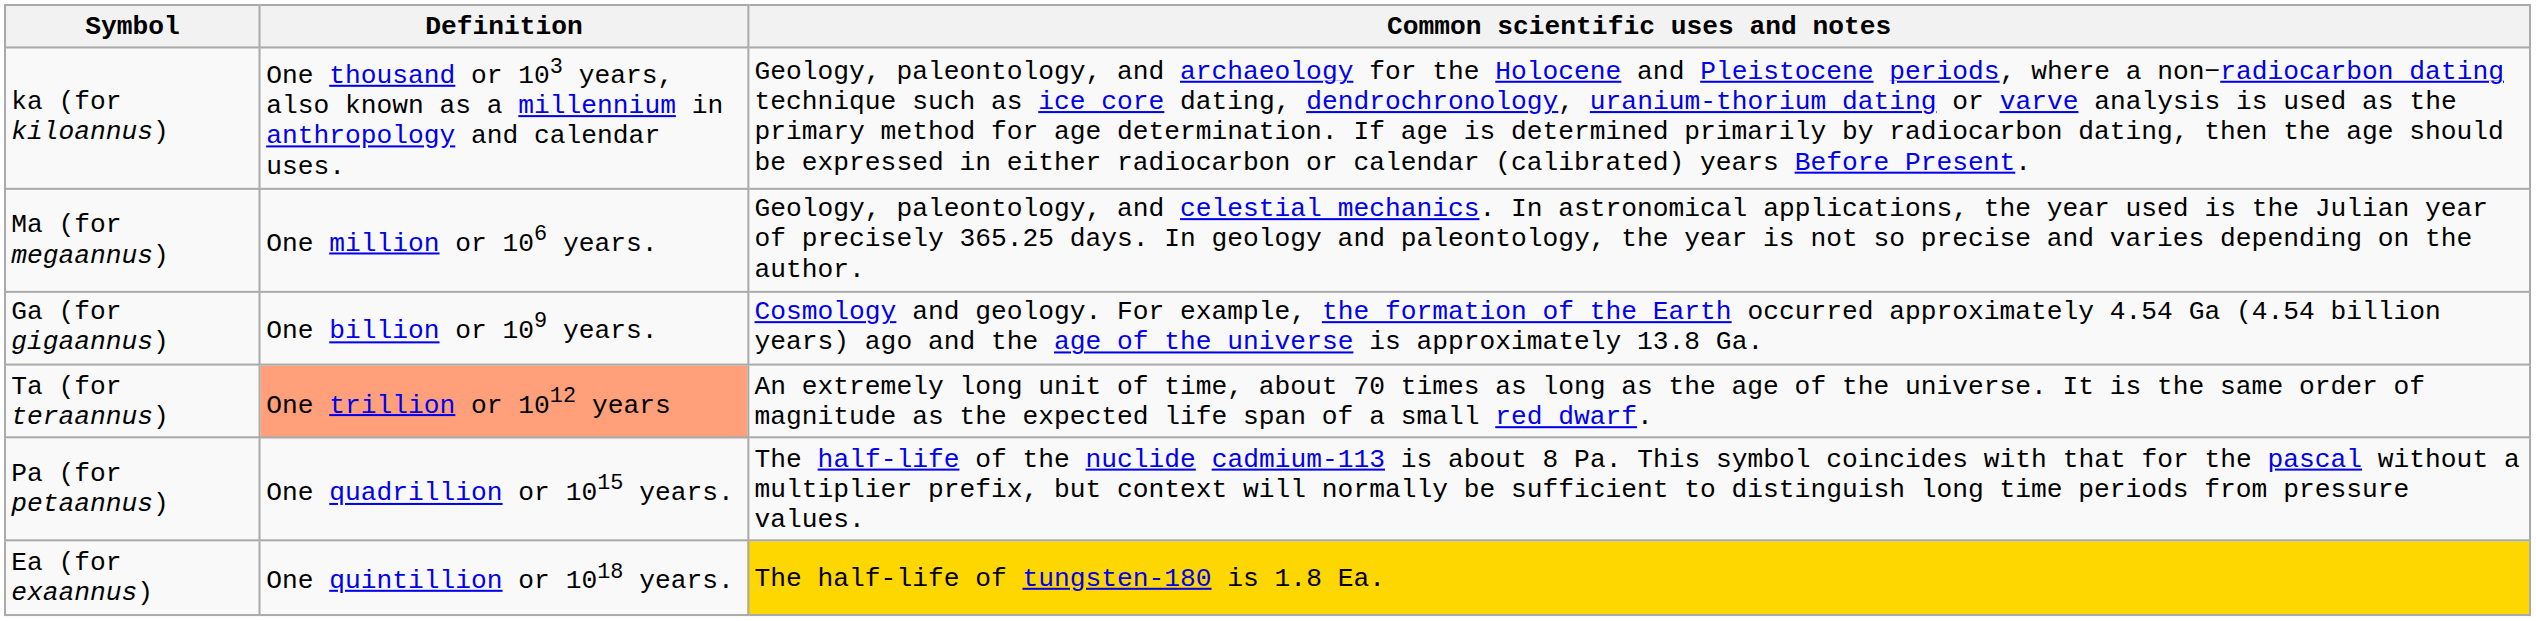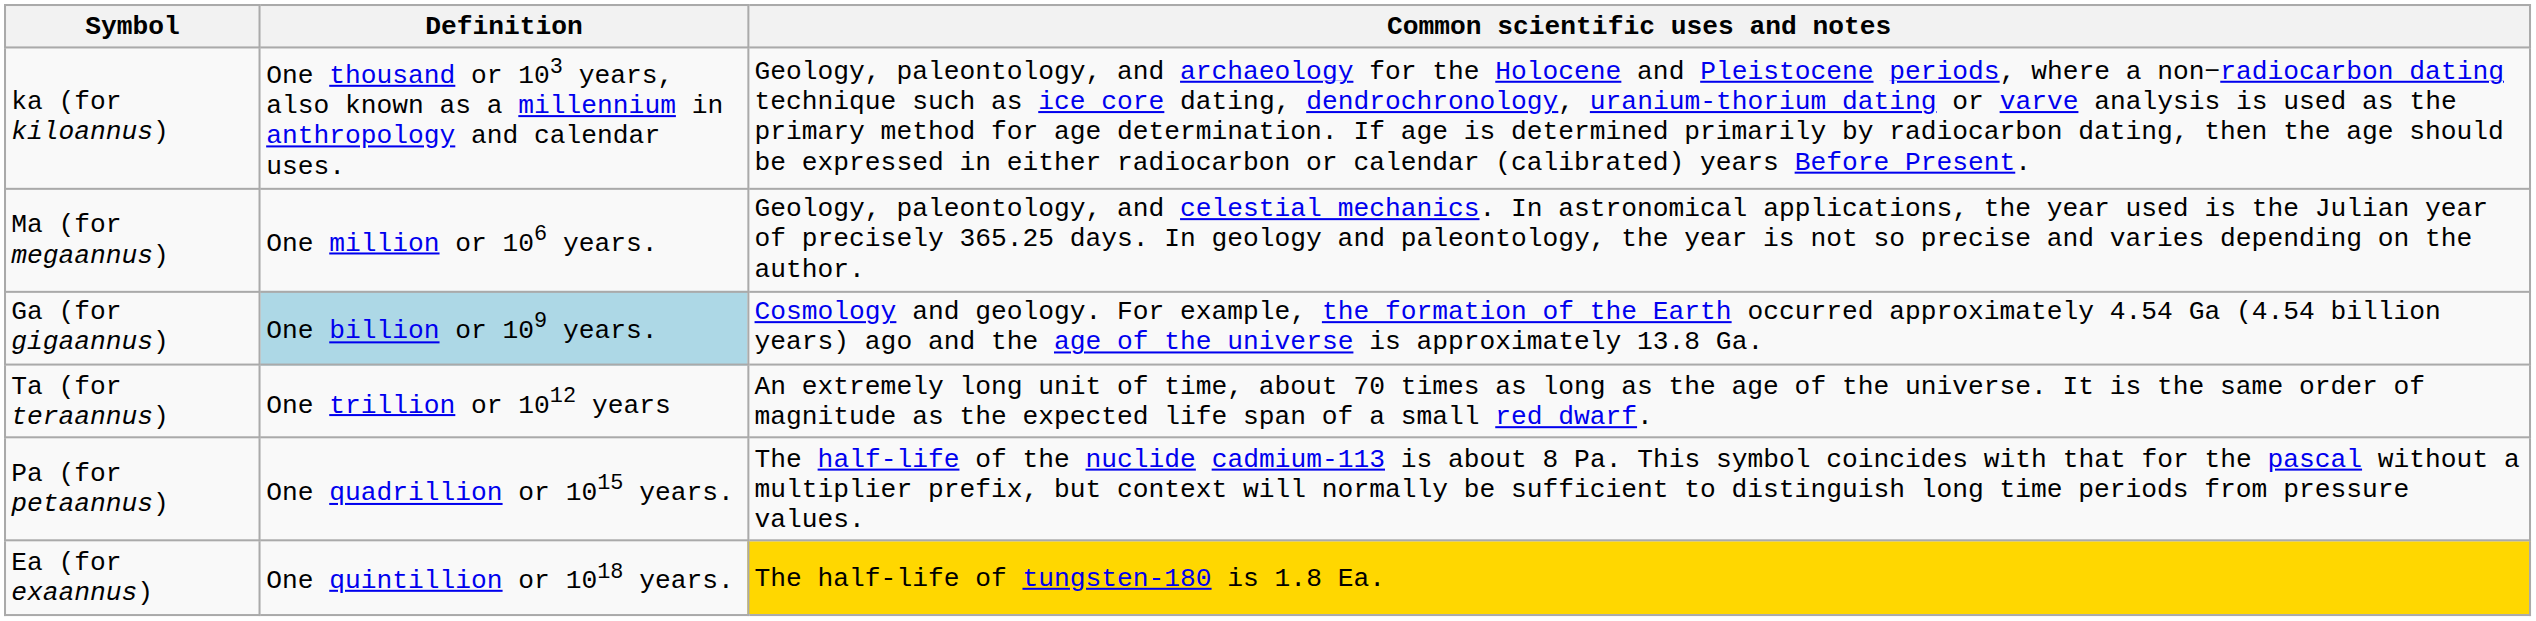(462, 328) no background -> (462, 328) lightblue background
(468, 401) lightsalmon background -> (468, 401) no background
